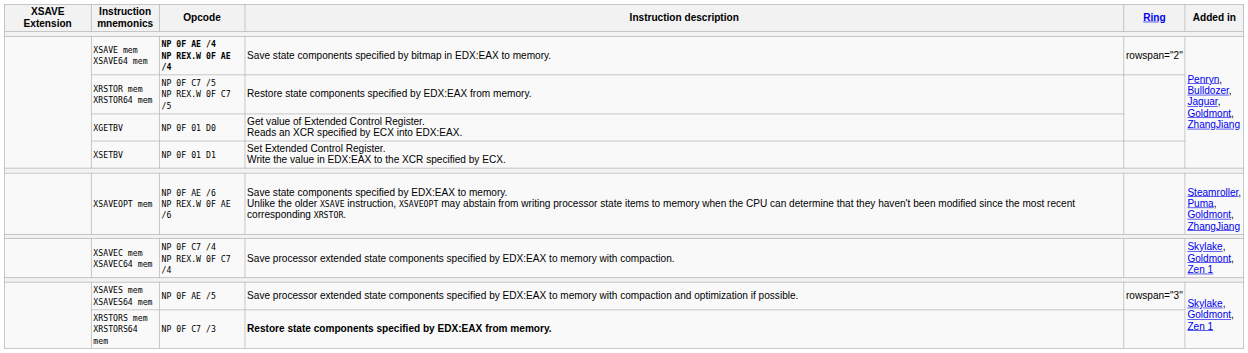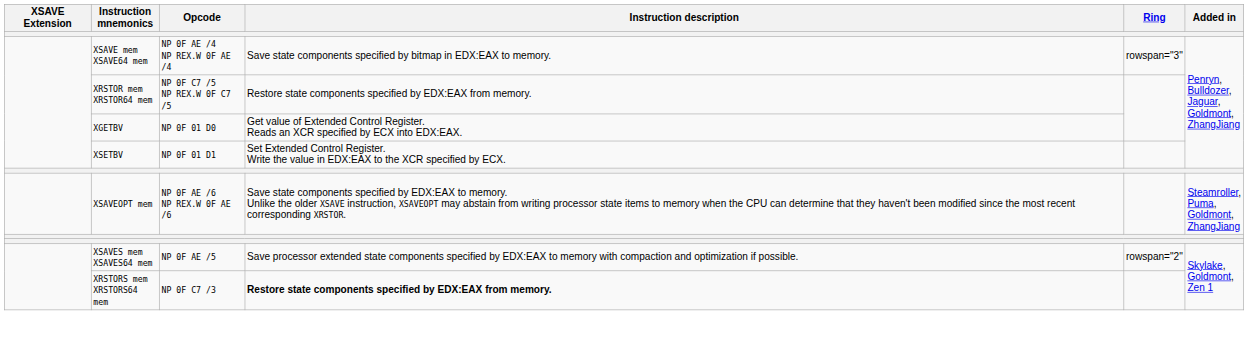(196, 55) bold -> (196, 56) normal
(1154, 55) rowspan="2" -> (1154, 55) rowspan="3"
- row: (123, 259)
(1154, 296) rowspan="3" -> (1154, 257) rowspan="2"
